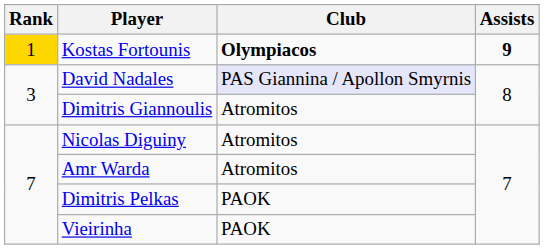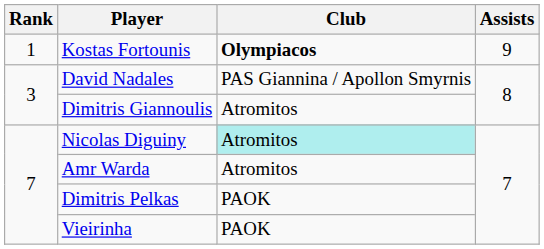(31, 49) gold background -> (31, 49) no background
(507, 49) bold -> (507, 49) normal
(346, 79) lavender background -> (346, 79) no background
(259, 139) no background -> (259, 139) paleturquoise background
